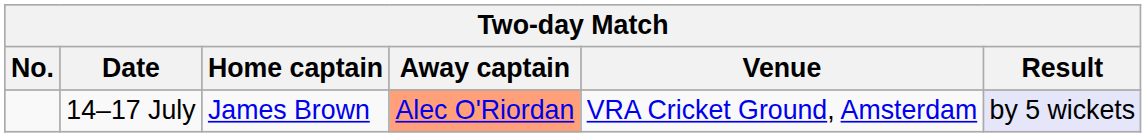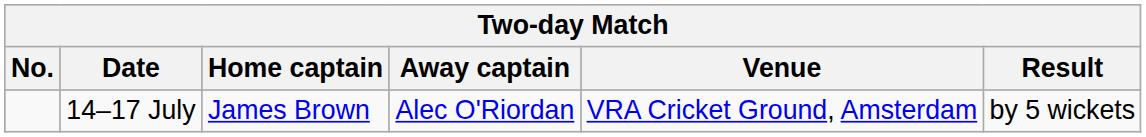(485, 110) lightsalmon background -> (485, 110) no background
(1062, 110) lavender background -> (1062, 110) no background
